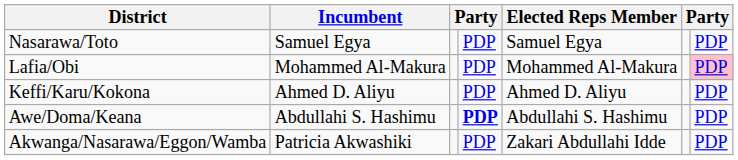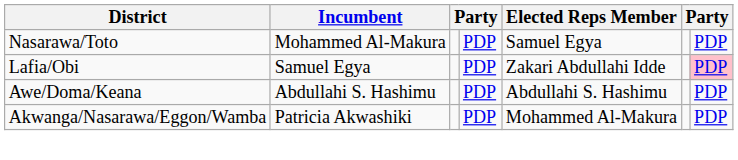(323, 42) Samuel Egya -> (360, 42) Mohammed Al-Makura
(360, 67) Mohammed Al-Makura -> (323, 67) Samuel Egya
(592, 67) Mohammed Al-Makura -> (586, 67) Zakari Abdullahi Idde
- row: (79, 92)
(480, 117) bold -> (480, 92) normal
(586, 142) Zakari Abdullahi Idde -> (591, 117) Mohammed Al-Makura
